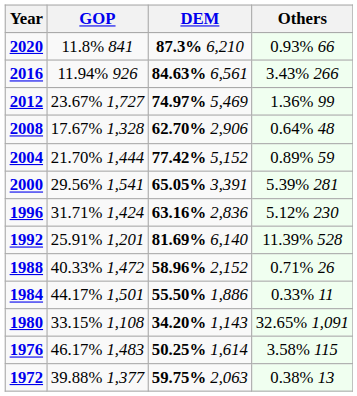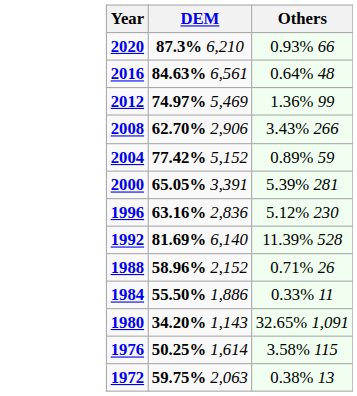- column: (97, 18)
(302, 74) 3.43% 266 -> (302, 74) 0.64% 48
(302, 129) 0.64% 48 -> (302, 129) 3.43% 266
